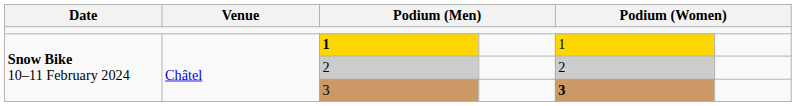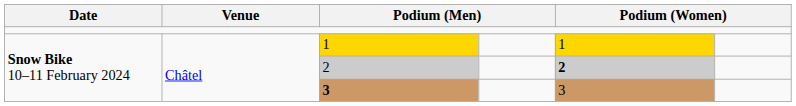(326, 44) bold -> (326, 44) normal
(562, 67) normal -> (562, 67) bold
(326, 90) normal -> (326, 90) bold
(562, 90) bold -> (562, 90) normal
